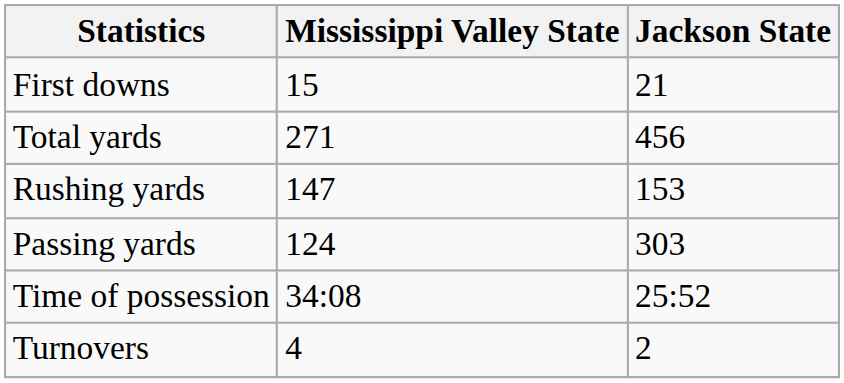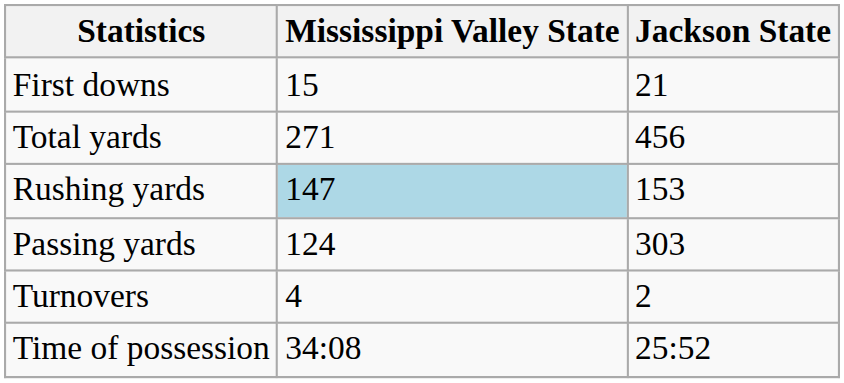(310, 190) no background -> (310, 190) lightblue background
rows swapped: (81, 349) <-> (141, 296)
